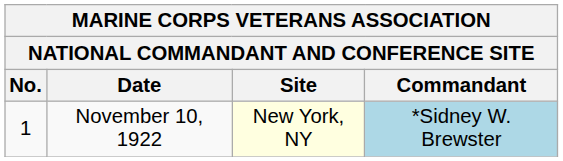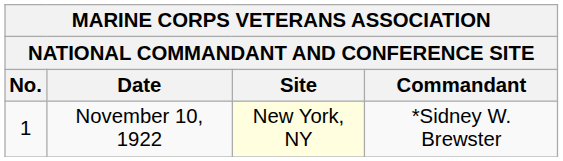(461, 128) lightblue background -> (461, 128) no background
